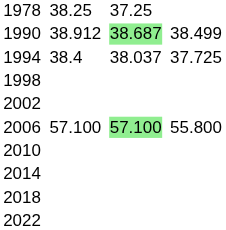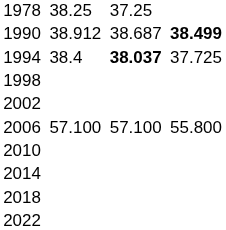(136, 34) lightgreen background -> (136, 34) no background
(196, 34) normal -> (196, 34) bold
(136, 57) normal -> (136, 57) bold
(136, 127) lightgreen background -> (136, 127) no background
